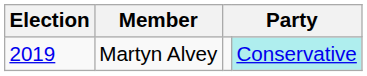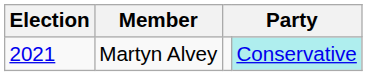(32, 53) 2019 -> (32, 53) 2021
